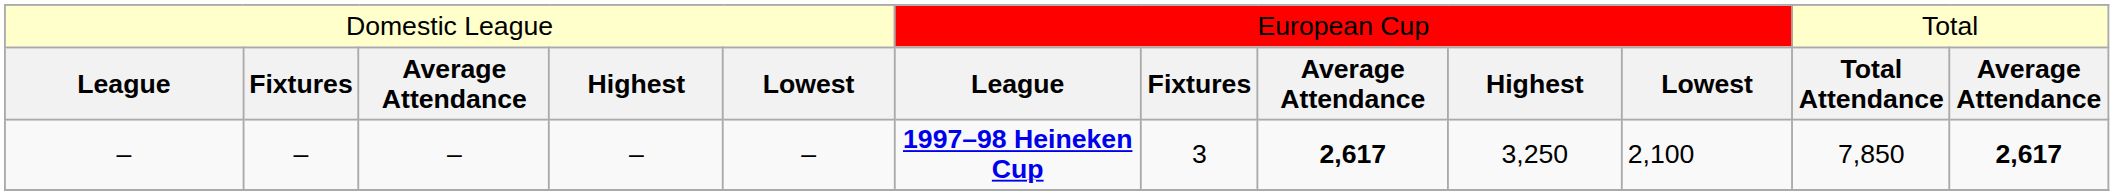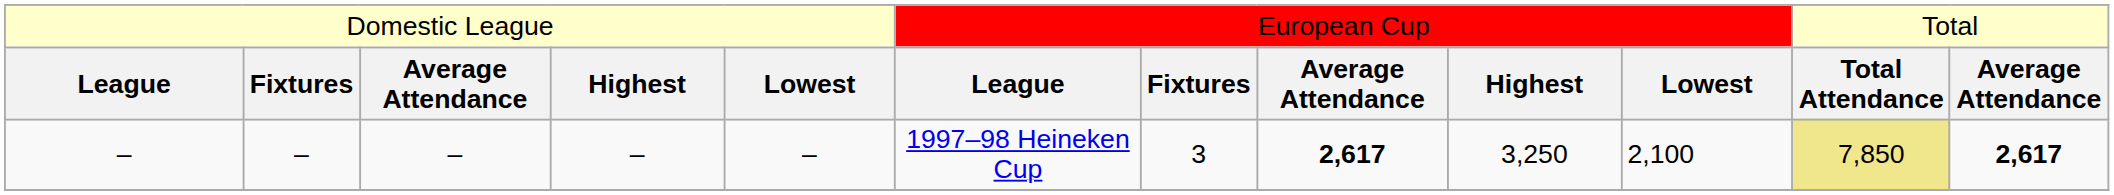(1018, 155) bold -> (1018, 155) normal
(1871, 155) no background -> (1871, 155) khaki background
